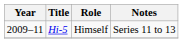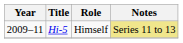(144, 29) no background -> (144, 29) khaki background
